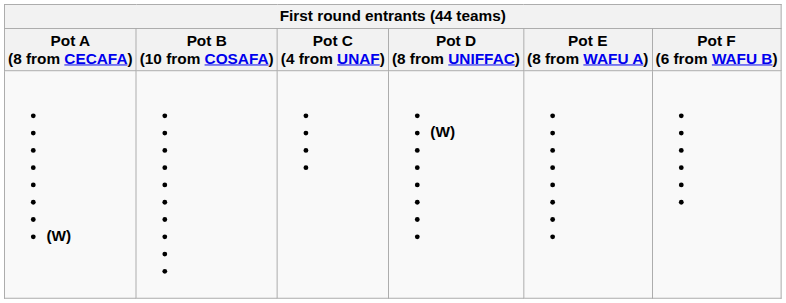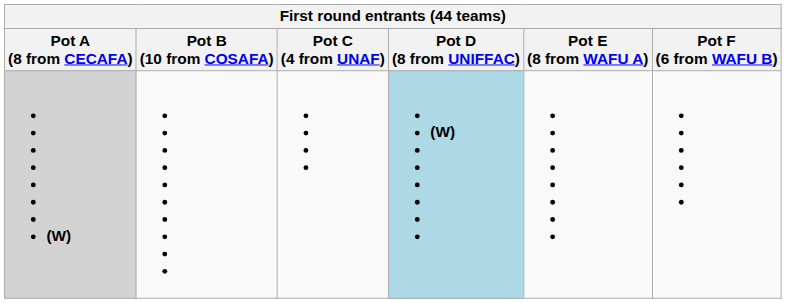(70, 176) no background -> (70, 176) lightgrey background
(456, 176) no background -> (456, 176) lightblue background
